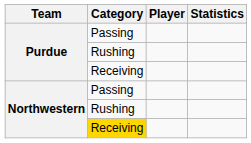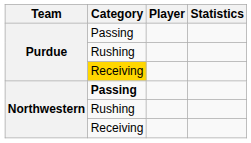(117, 71) no background -> (117, 71) gold background
(112, 90) normal -> (114, 90) bold
(117, 128) gold background -> (117, 128) no background
